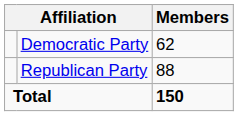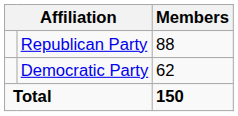rows swapped: (84, 70) <-> (84, 44)
